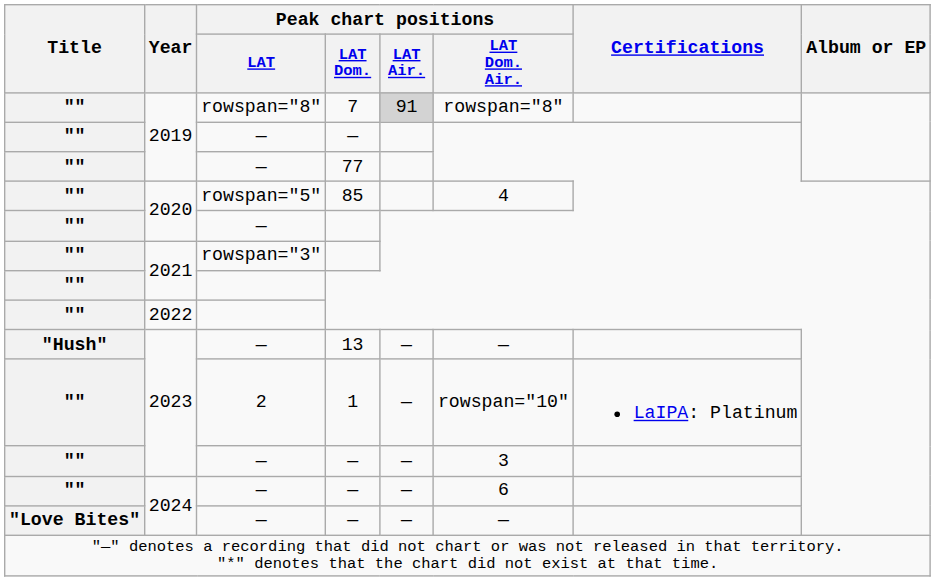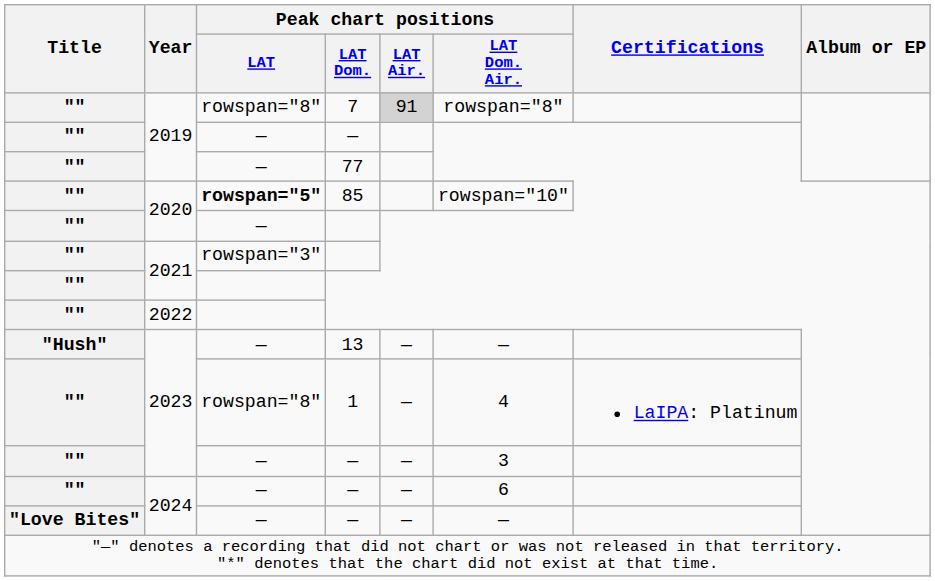(261, 196) normal -> (261, 196) bold
(503, 196) 4 -> (503, 196) rowspan="10"
(261, 403) 2 -> (261, 403) rowspan="8"
(503, 403) rowspan="10" -> (503, 403) 4
